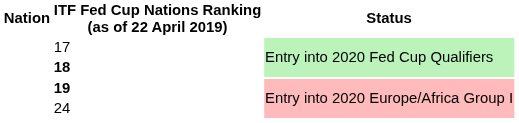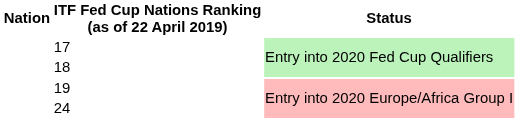(62, 67) bold -> (62, 67) normal
(62, 88) bold -> (62, 88) normal
